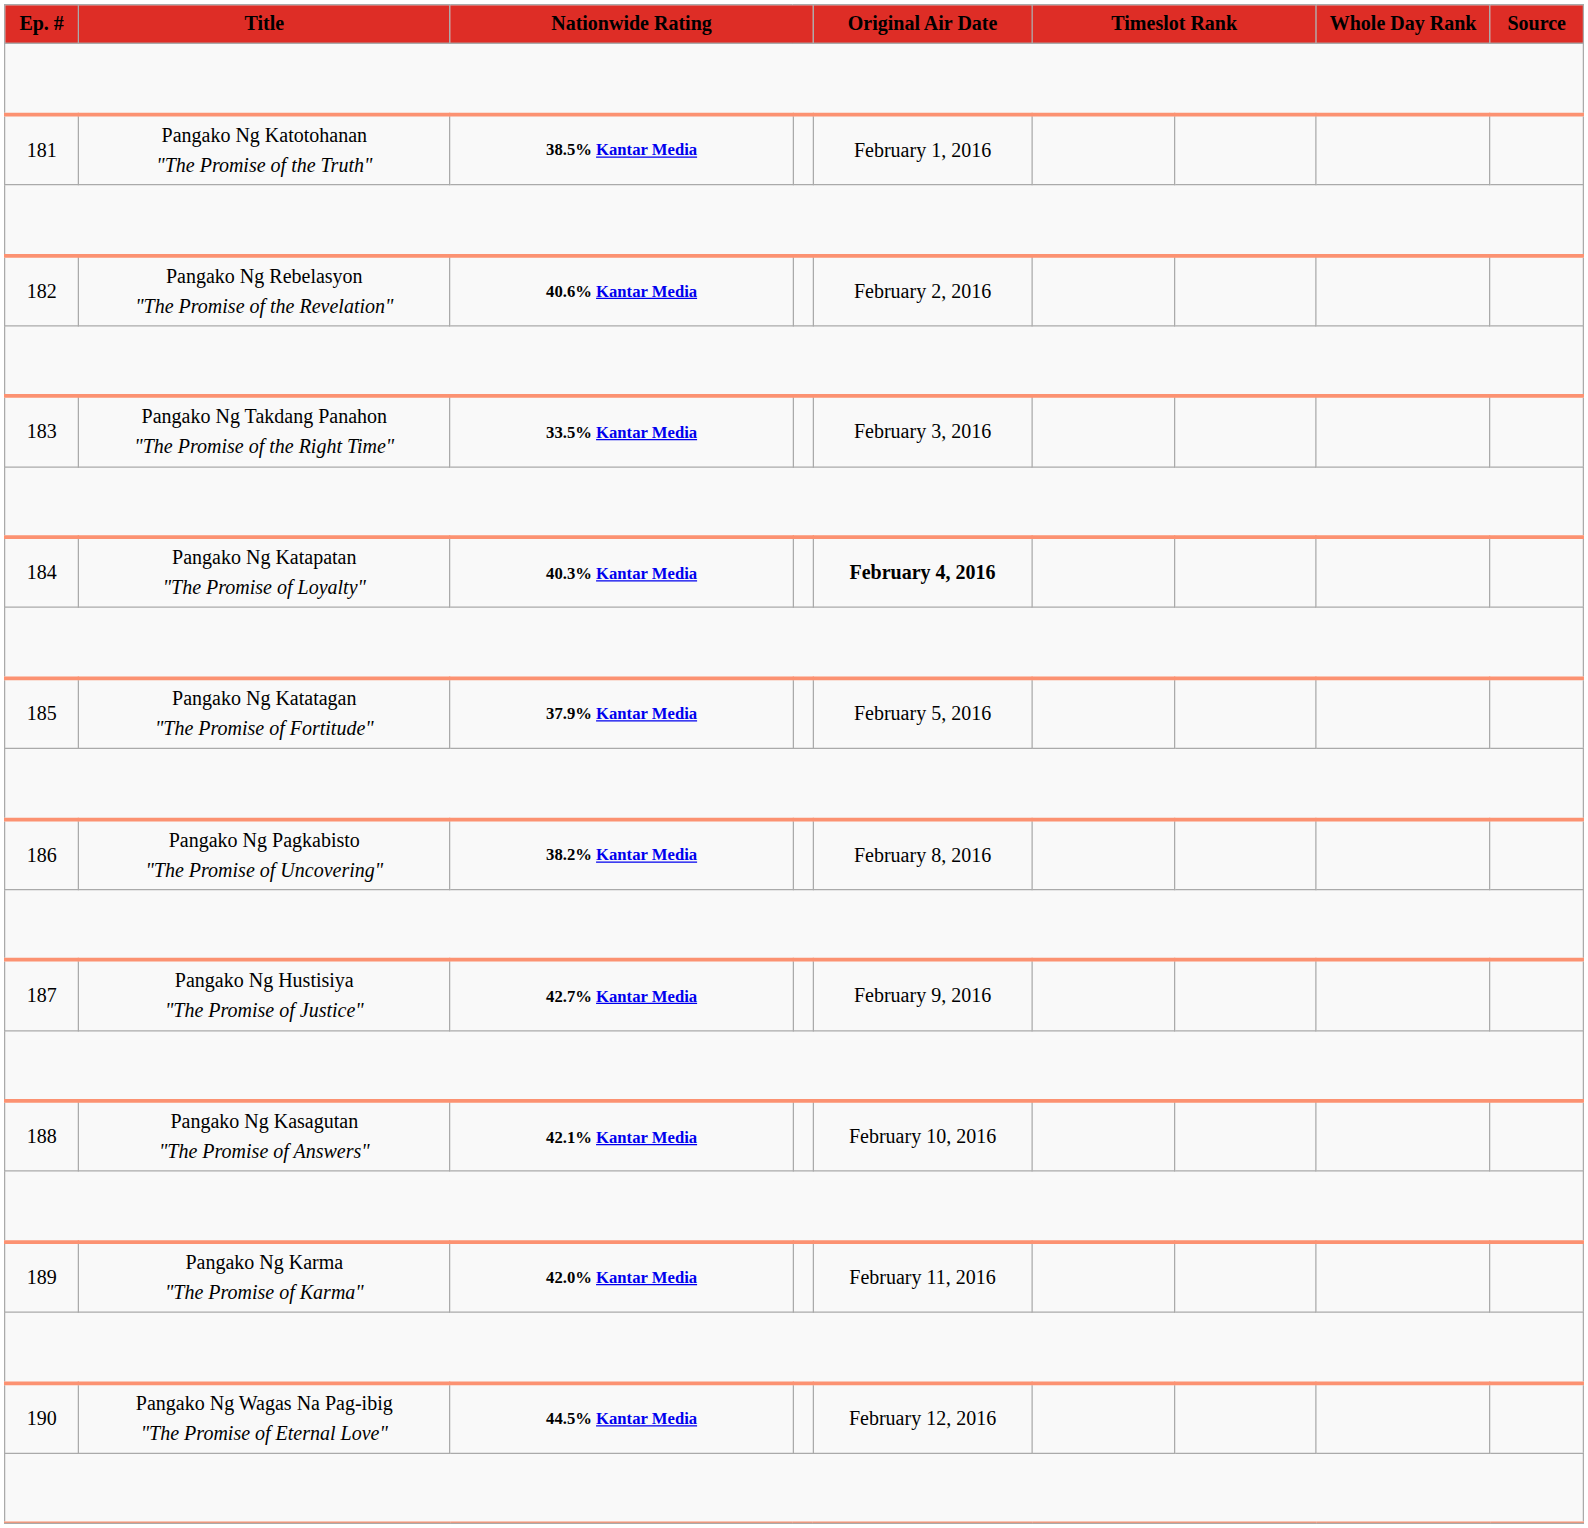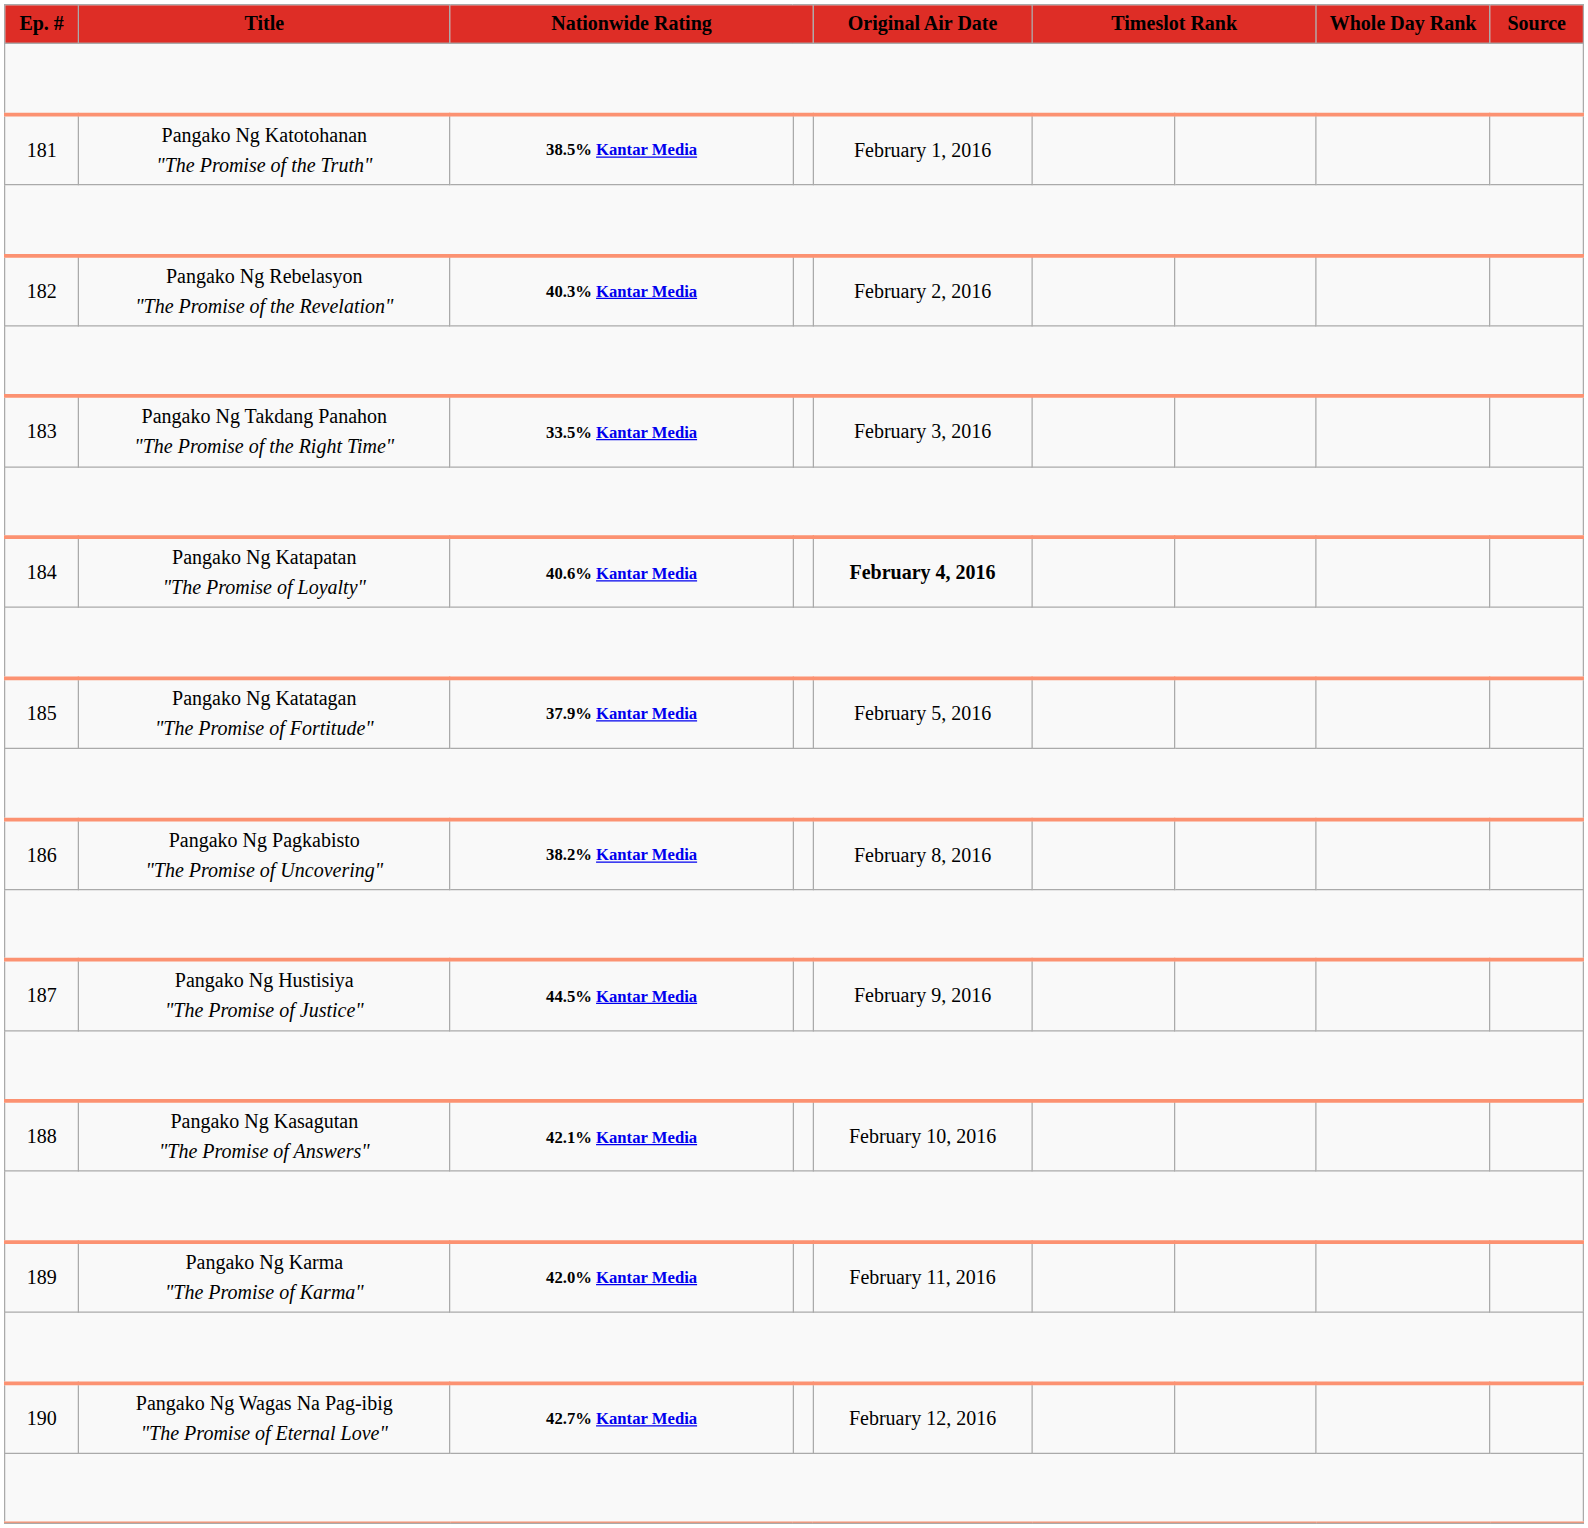(622, 291) 40.6% Kantar Media -> (622, 291) 40.3% Kantar Media
(622, 573) 40.3% Kantar Media -> (622, 573) 40.6% Kantar Media
(622, 996) 42.7% Kantar Media -> (622, 996) 44.5% Kantar Media
(622, 1419) 44.5% Kantar Media -> (622, 1419) 42.7% Kantar Media
